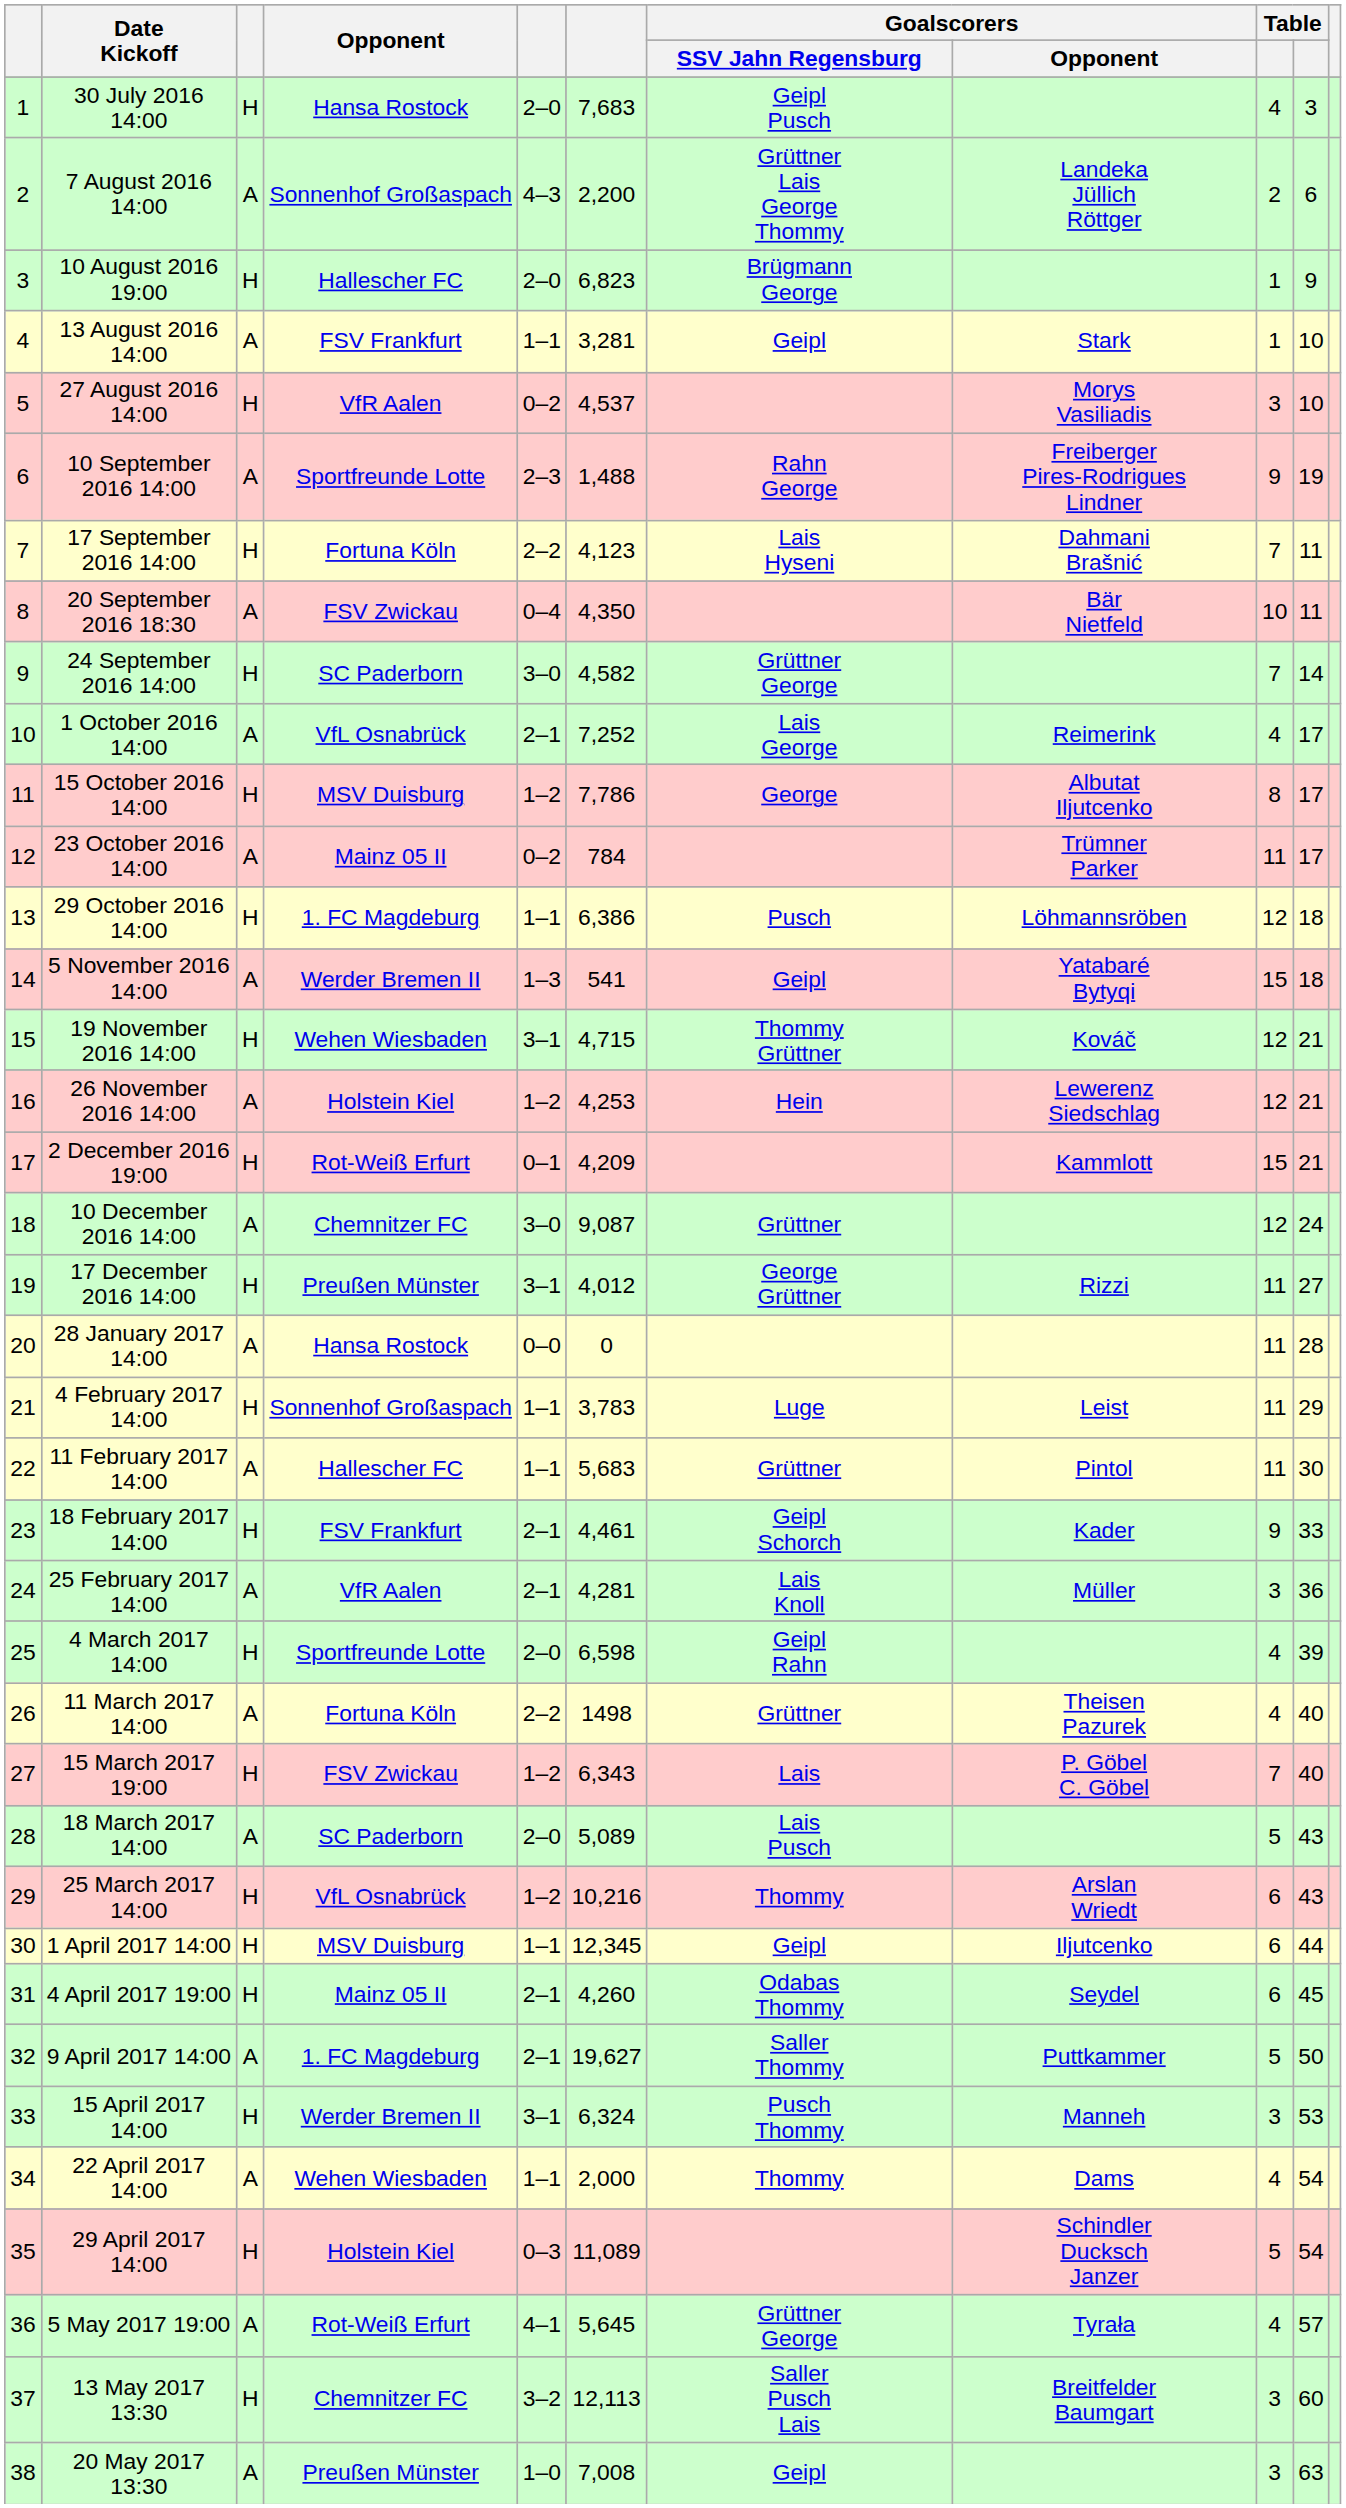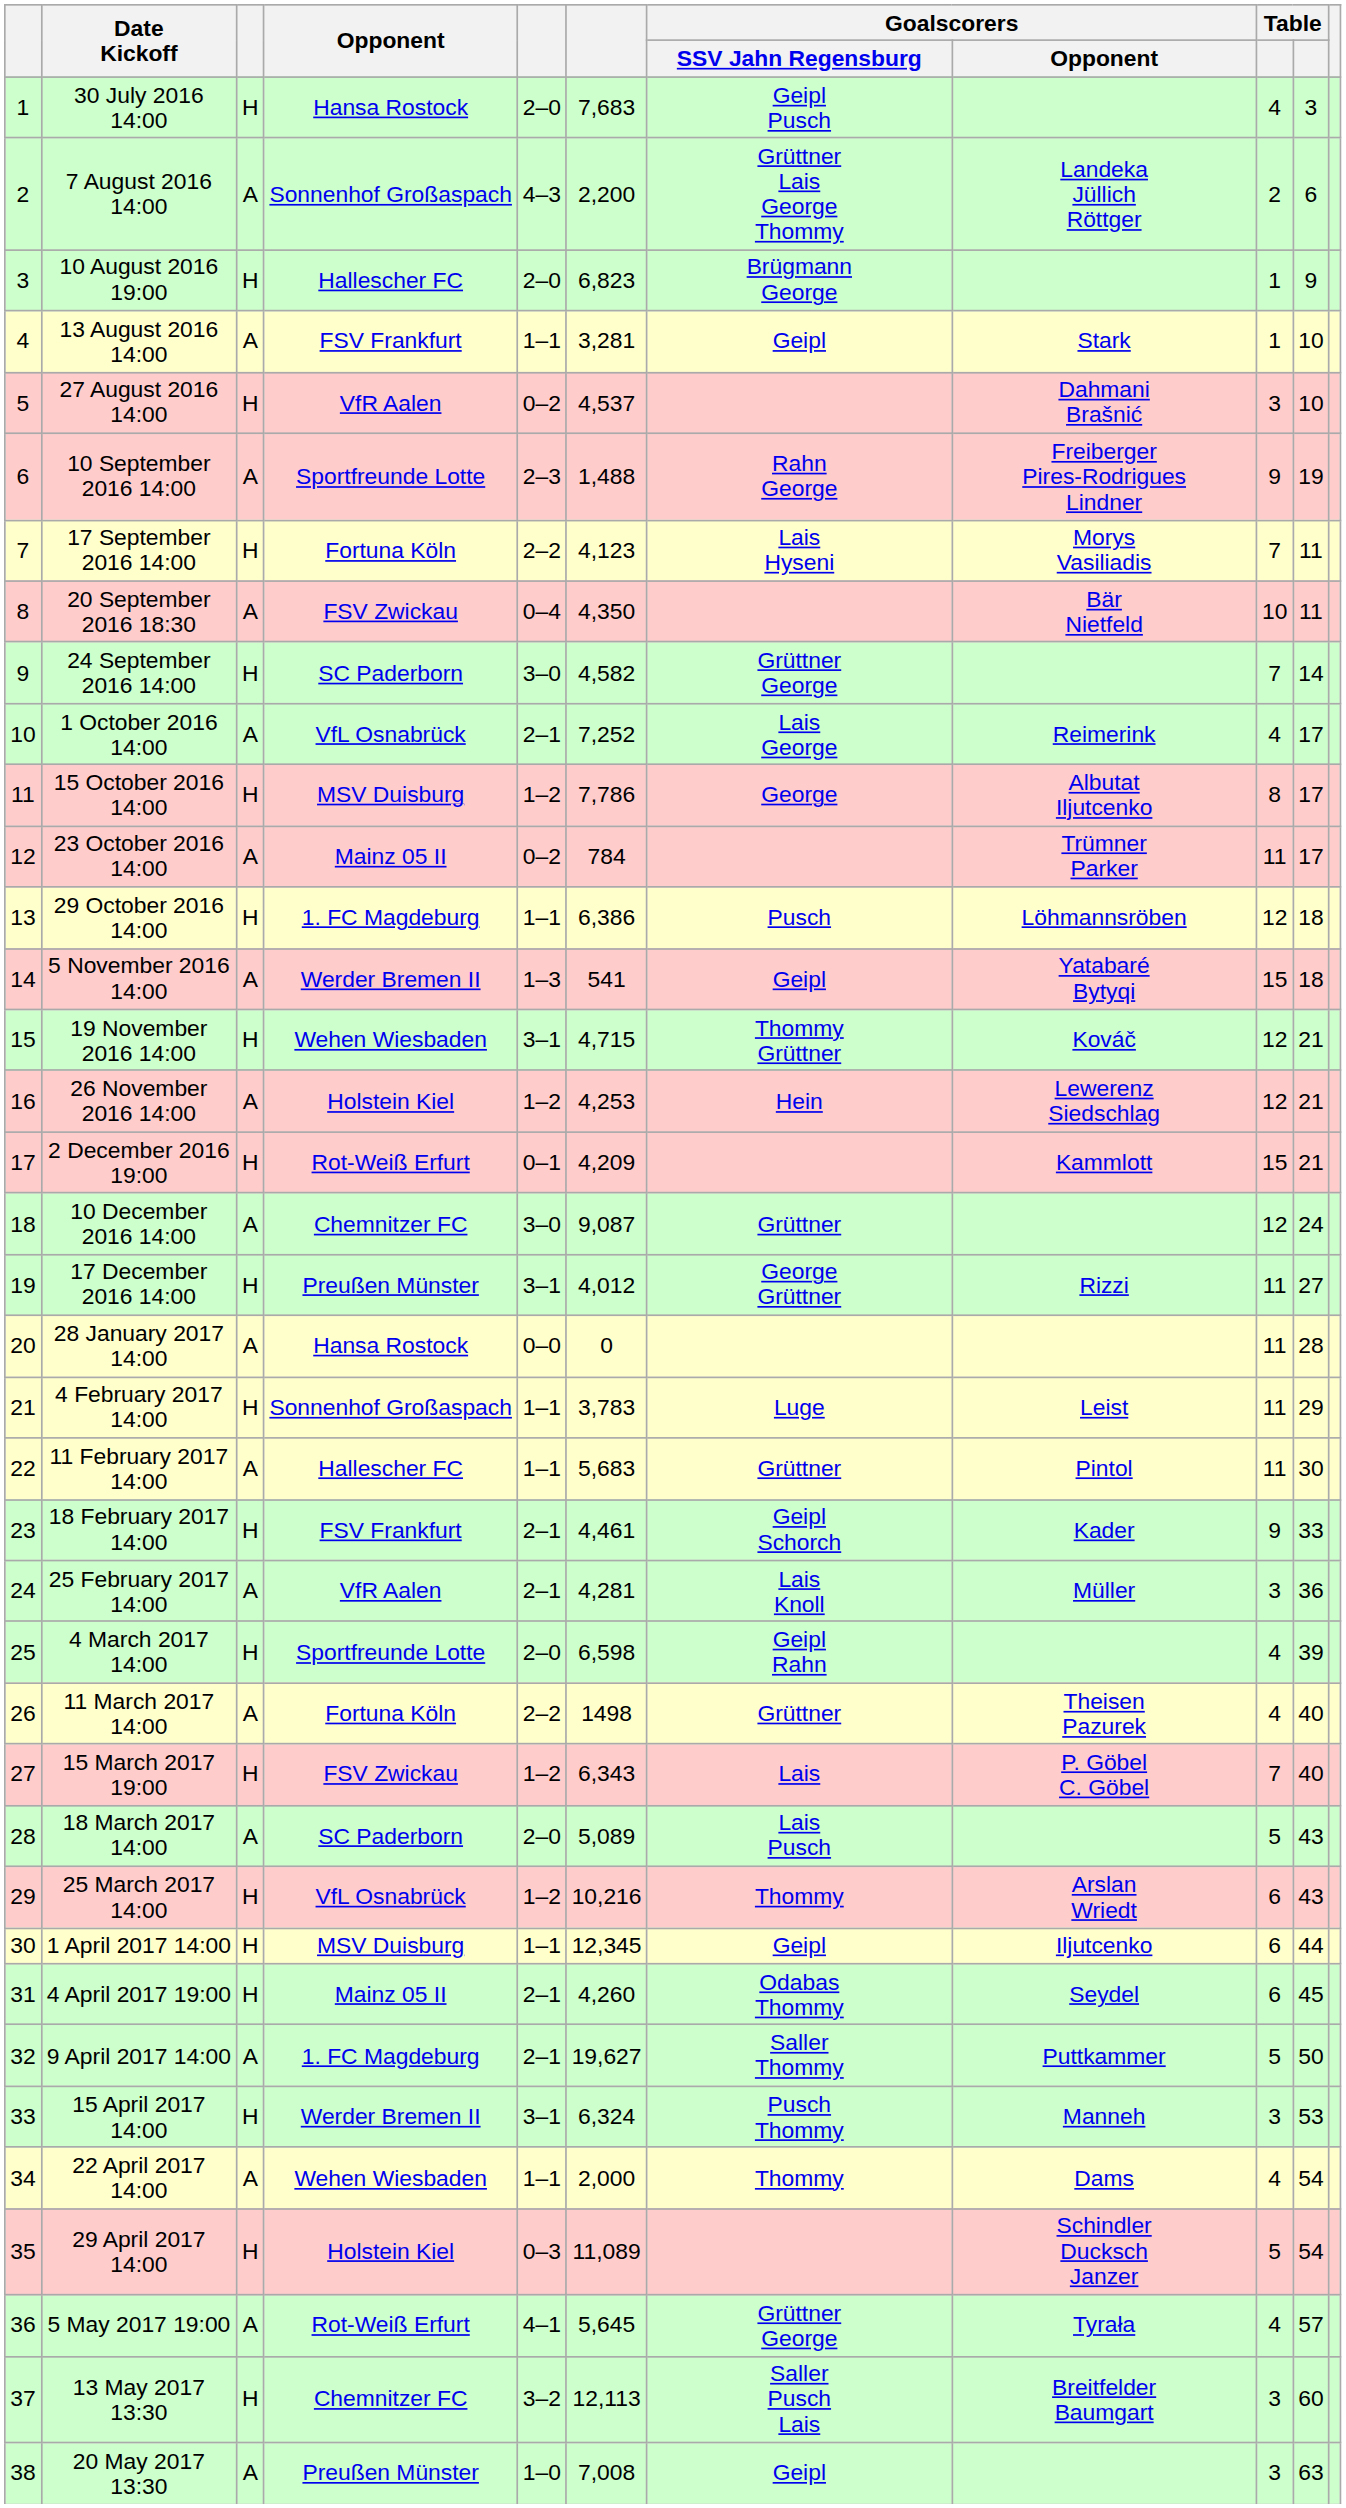(1104, 402) Morys Vasiliadis -> (1104, 402) Dahmani Brašnić
(1104, 550) Dahmani Brašnić -> (1104, 550) Morys Vasiliadis
